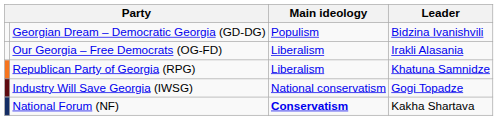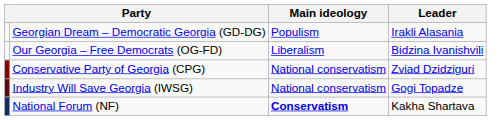(437, 32) Bidzina Ivanishvili -> (427, 32) Irakli Alasania
(427, 50) Irakli Alasania -> (437, 50) Bidzina Ivanishvili
- row: (104, 69)
+ row: (109, 69)
